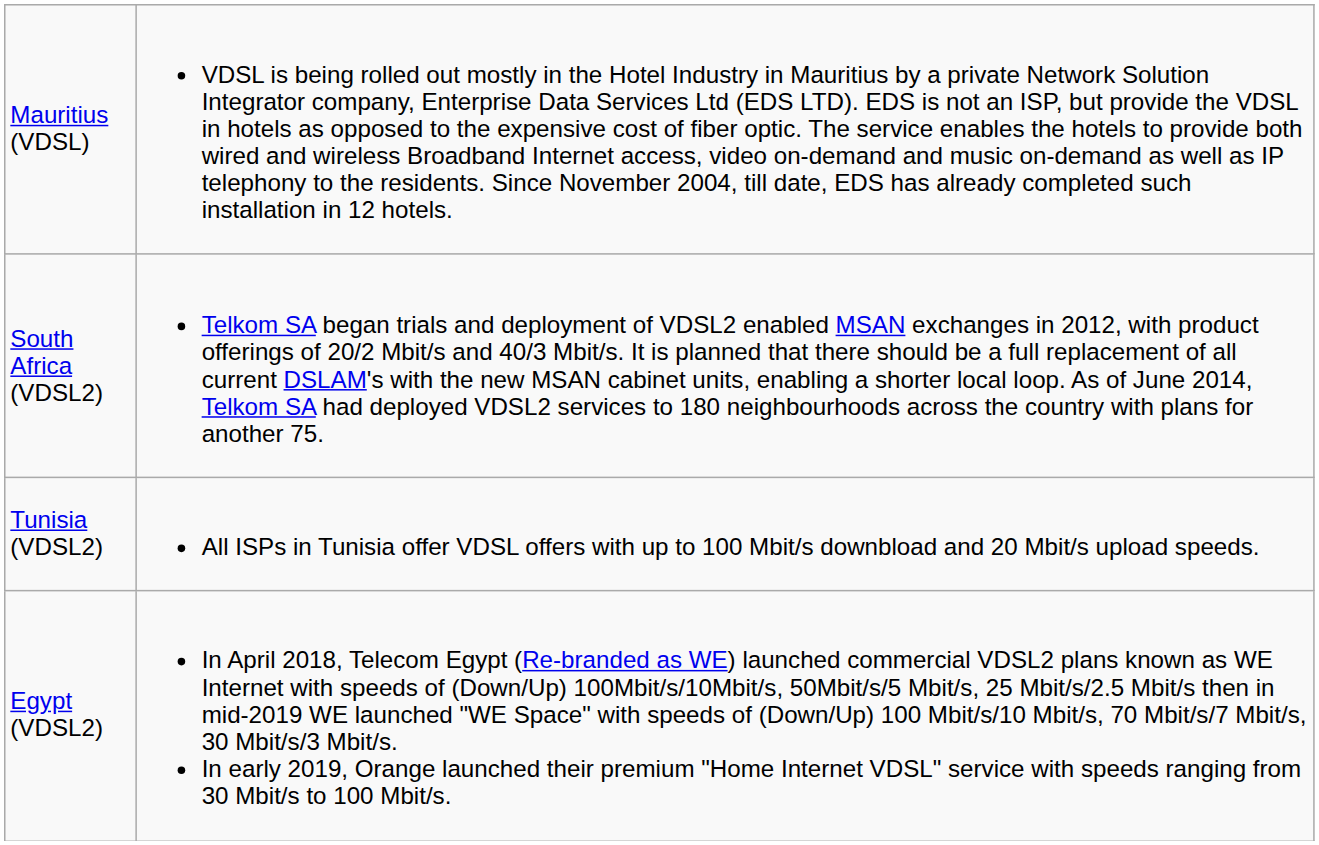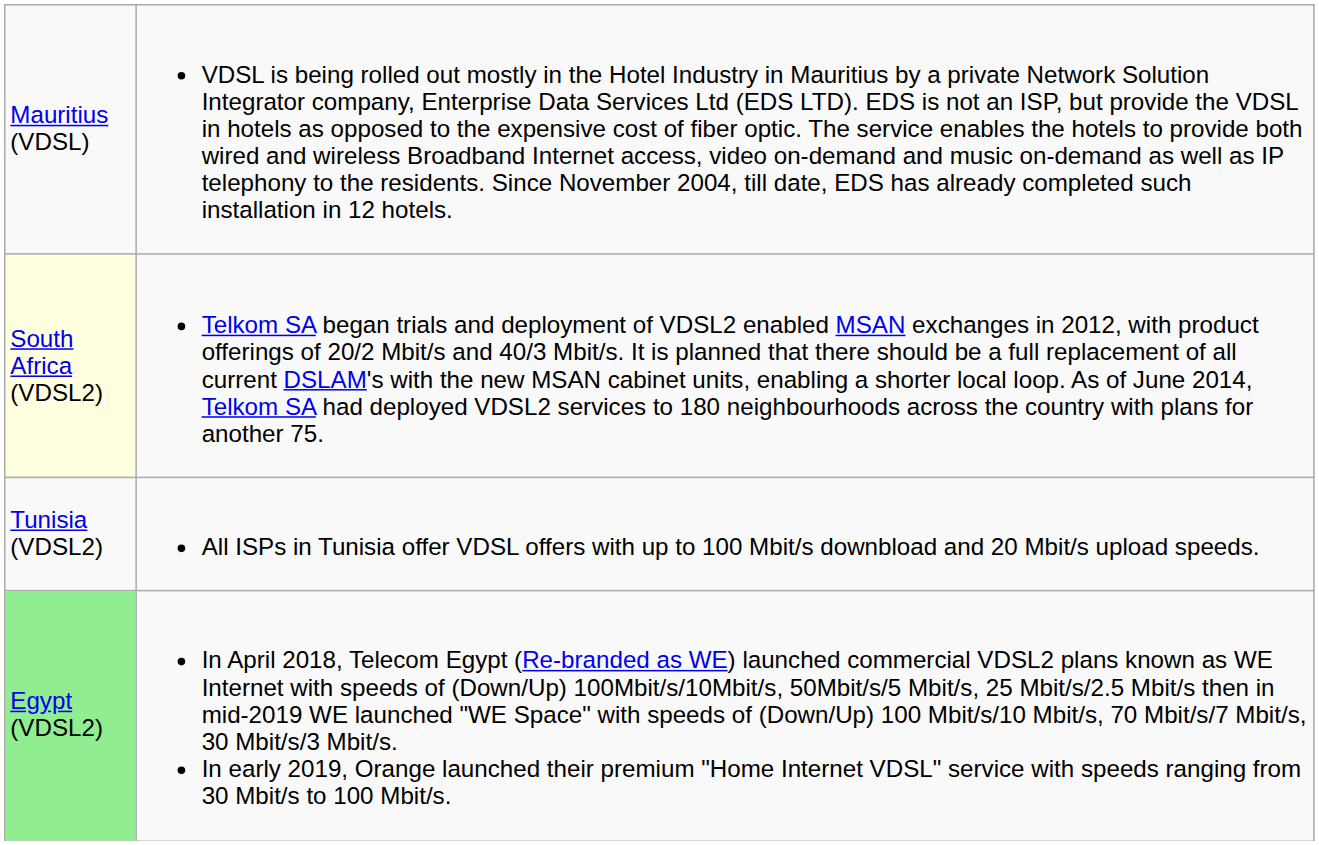(57, 365) no background -> (57, 365) lightyellow background
(57, 715) no background -> (57, 715) lightgreen background
